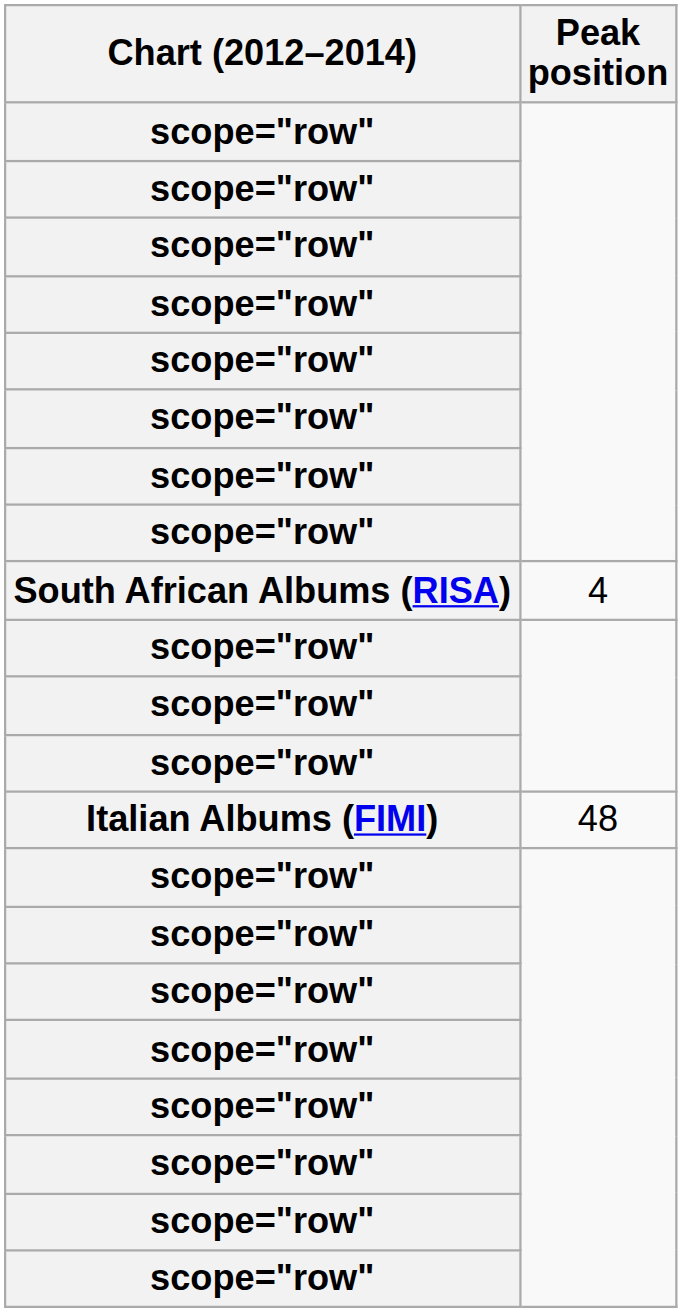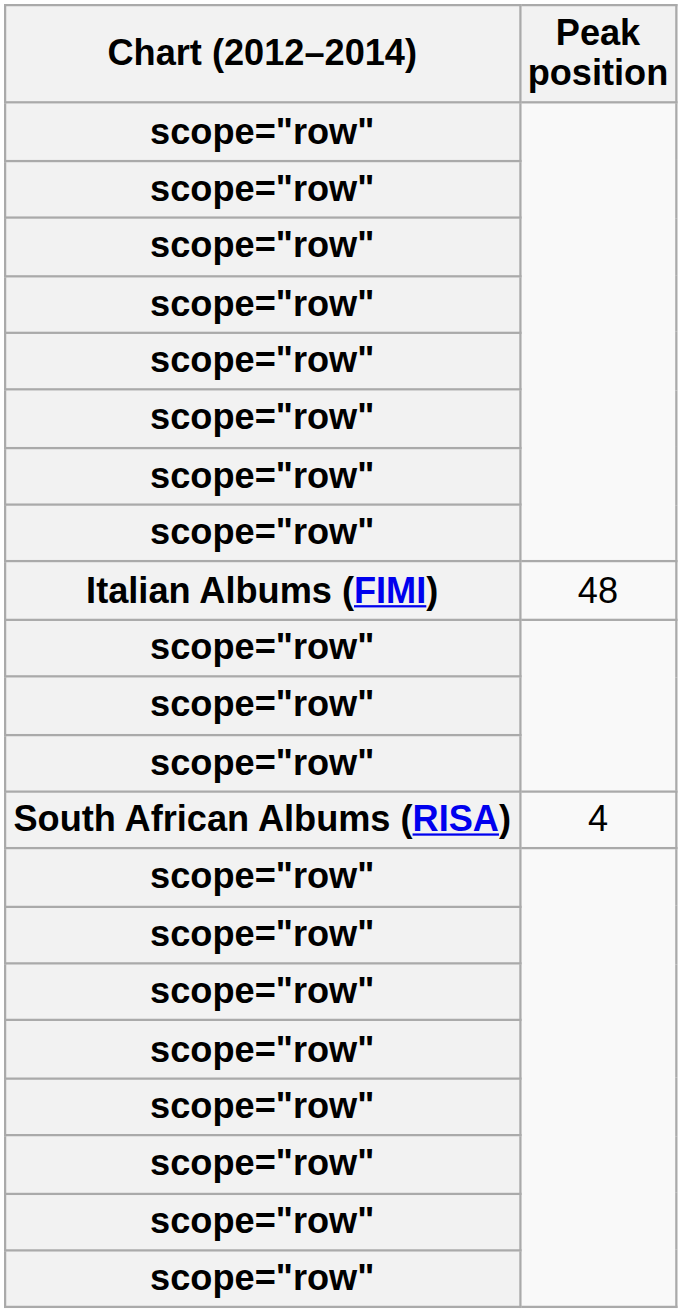rows swapped: (262, 819) <-> (262, 589)
